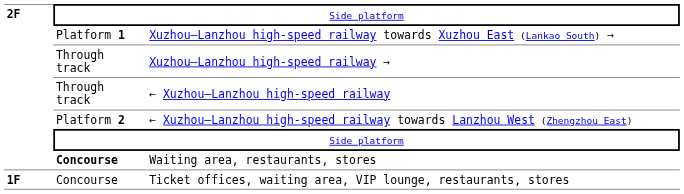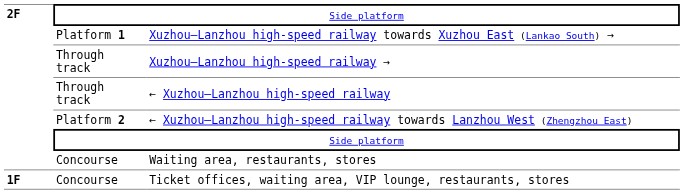(87, 160) bold -> (87, 160) normal
